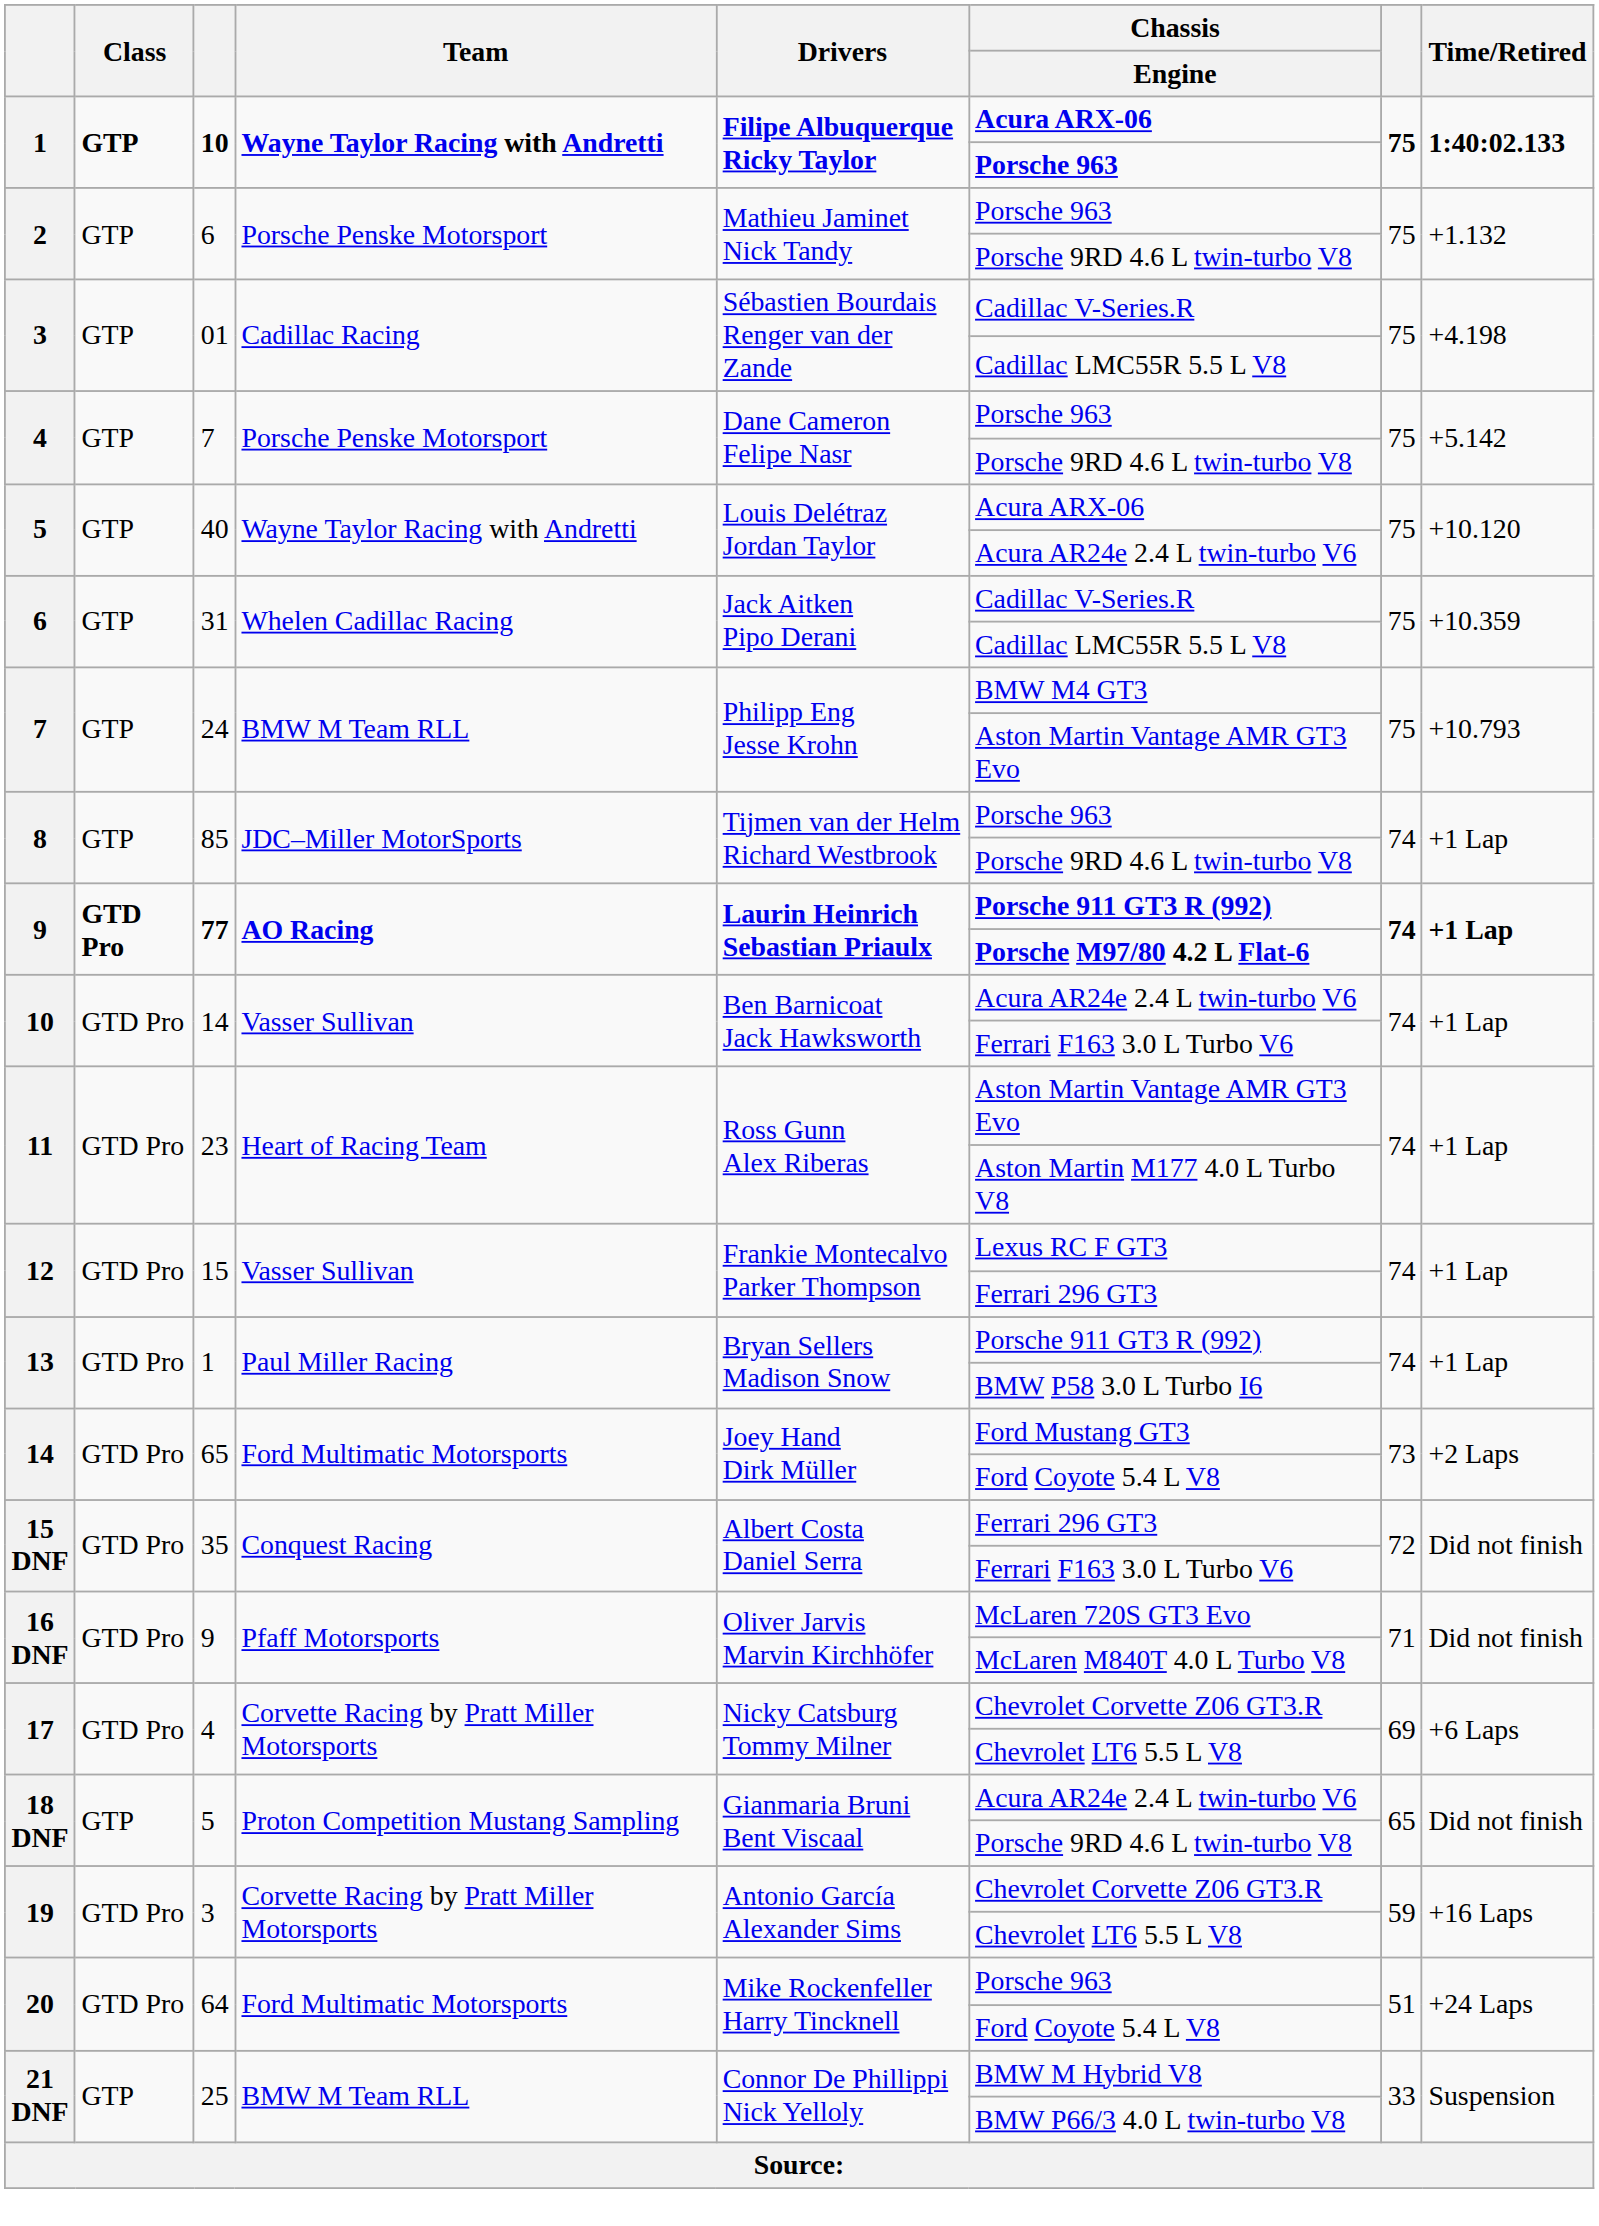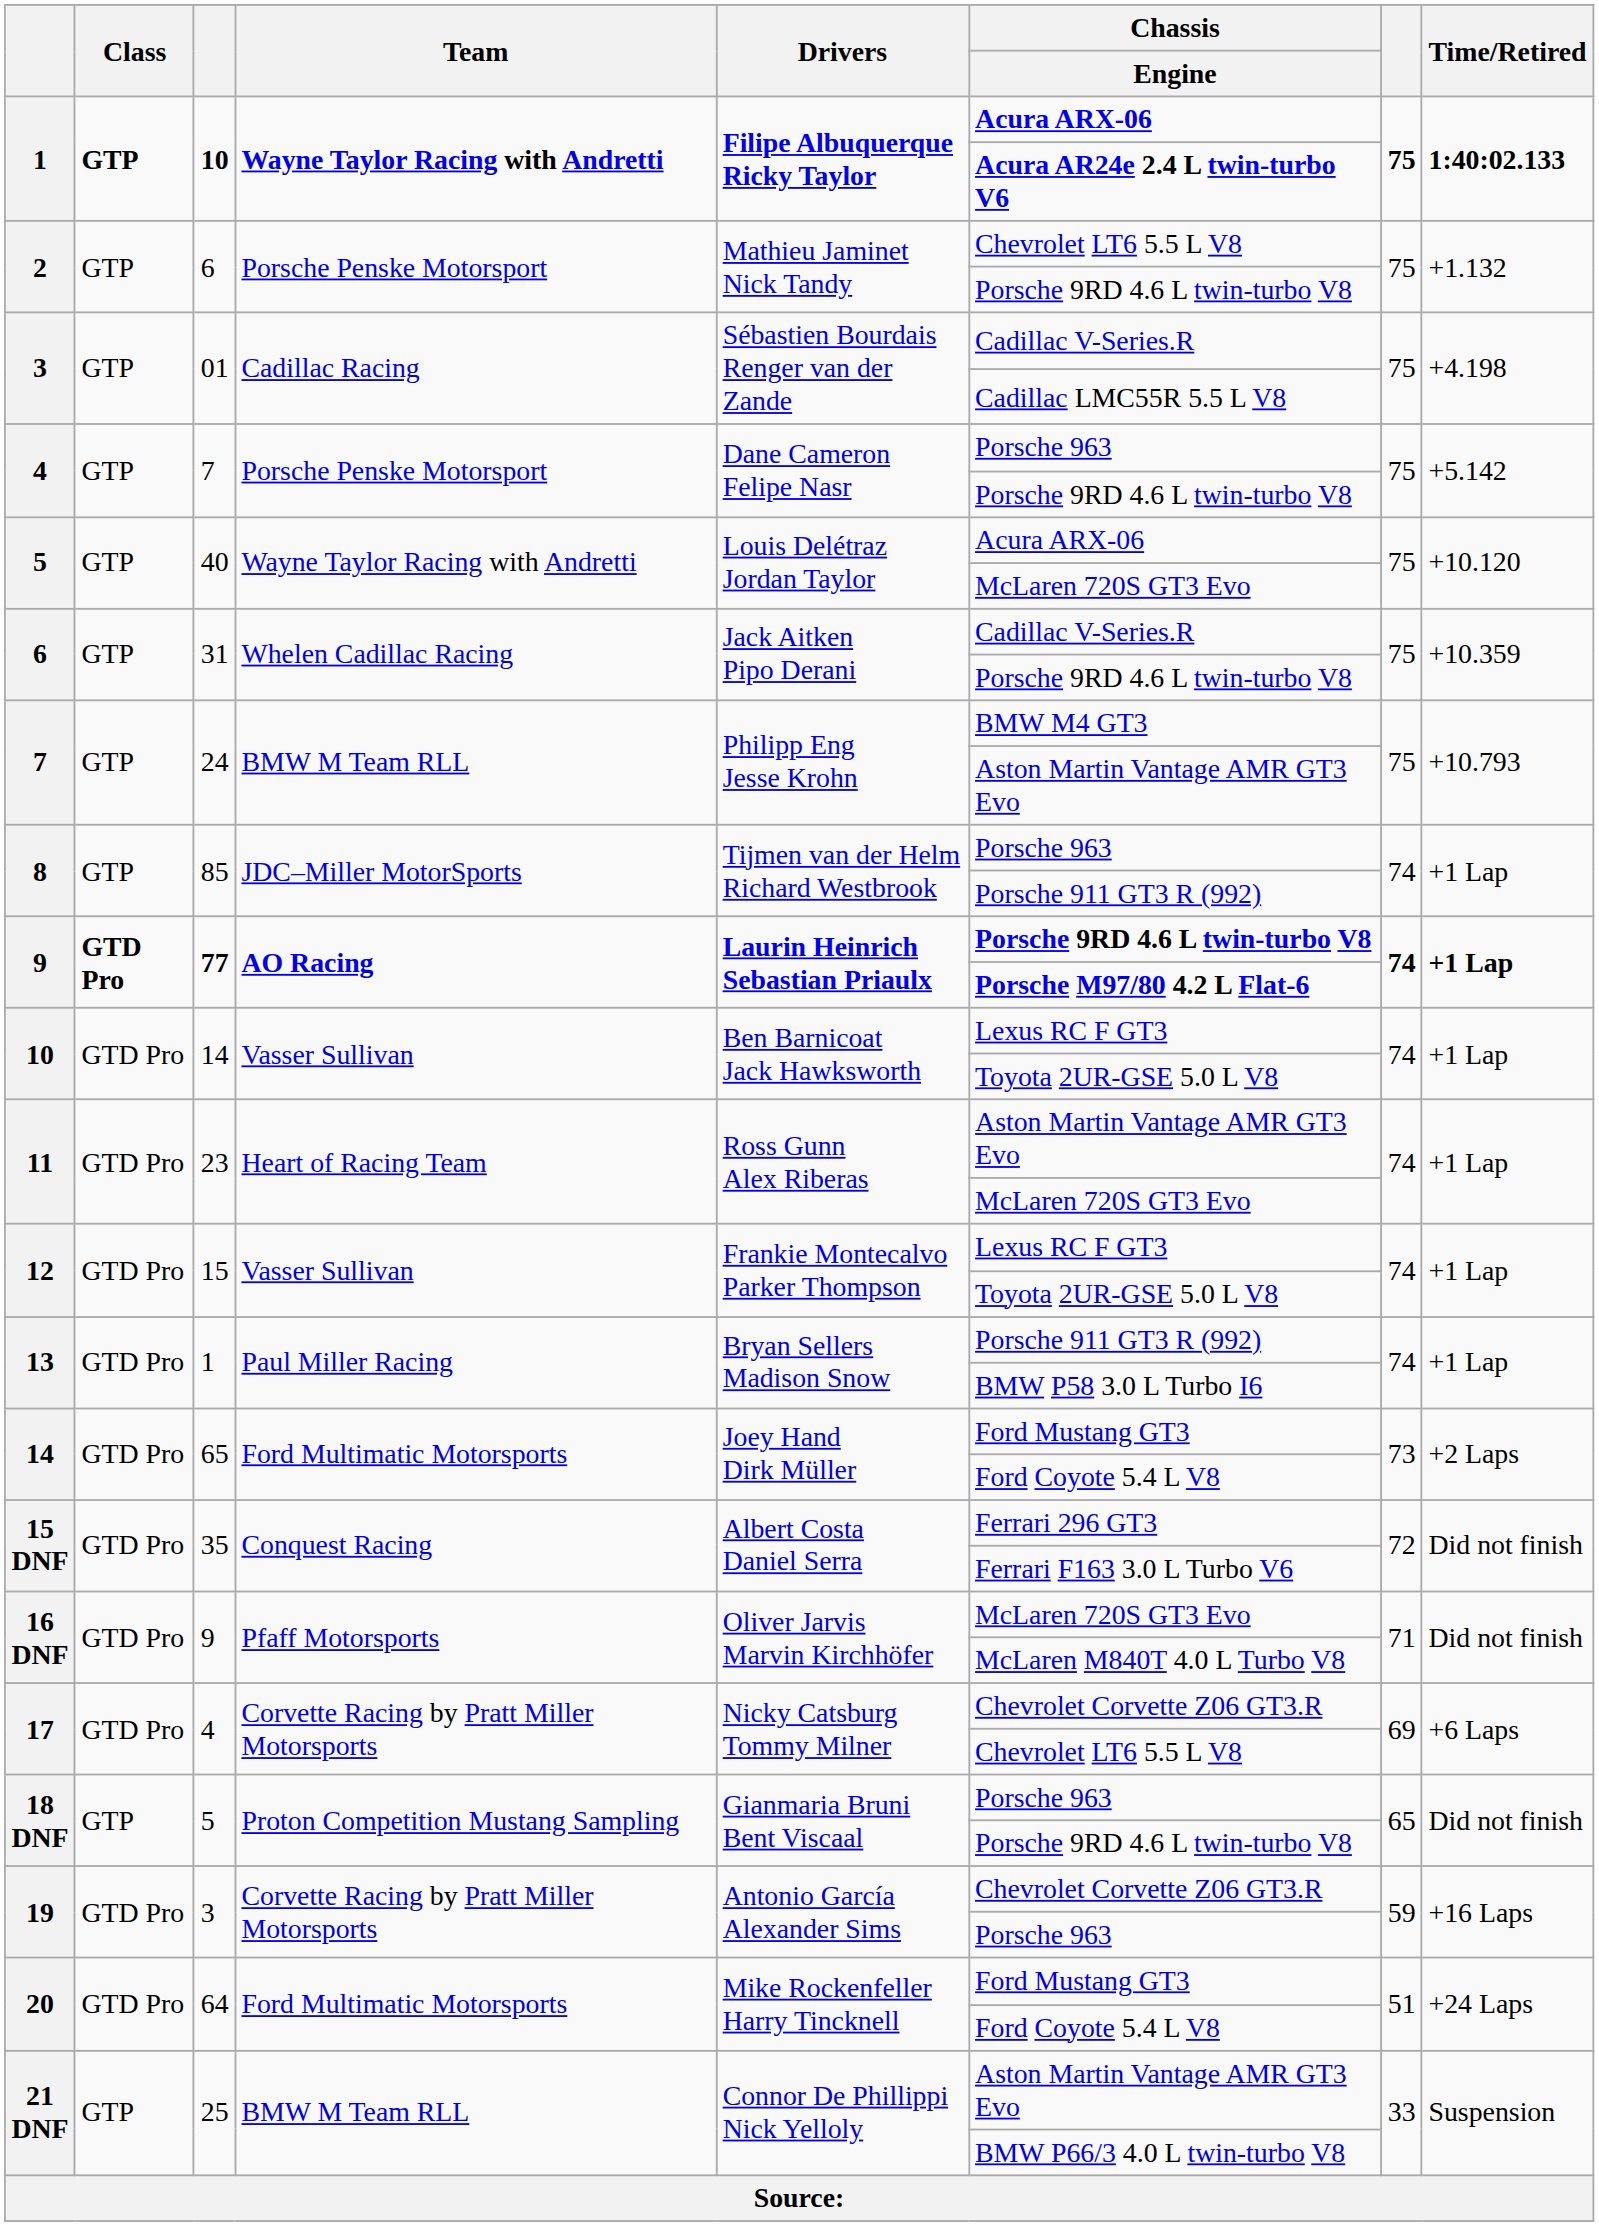(1046, 165) Porsche 963 -> (1155, 181) Acura AR24e 2.4 L twin-turbo V6
(1043, 211) Porsche 963 -> (1109, 244) Chevrolet LT6 5.5 L V8
(1166, 552) Acura AR24e 2.4 L twin-turbo V6 -> (1113, 585) McLaren 720S GT3 Evo
(1131, 643) Cadillac LMC55R 5.5 L V8 -> (1163, 676) Porsche 9RD 4.6 L twin-turbo V8
(1163, 860) Porsche 9RD 4.6 L twin-turbo V8 -> (1118, 893) Porsche 911 GT3 R (992)
(1123, 906) Porsche 911 GT3 R (992) -> (1173, 939) Porsche 9RD 4.6 L twin-turbo V8
(1166, 997) Acura AR24e 2.4 L twin-turbo V6 -> (1071, 1030) Lexus RC F GT3
(1134, 1043) Ferrari F163 3.0 L Turbo V6 -> (1127, 1076) Toyota 2UR-GSE 5.0 L V8
(1155, 1184) Aston Martin M177 4.0 L Turbo V8 -> (1113, 1201) McLaren 720S GT3 Evo
(1066, 1293) Ferrari 296 GT3 -> (1127, 1293) Toyota 2UR-GSE 5.0 L V8
(1166, 1797) Acura AR24e 2.4 L twin-turbo V6 -> (1043, 1797) Porsche 963
(1109, 1935) Chevrolet LT6 5.5 L V8 -> (1043, 1935) Porsche 963
(1043, 1981) Porsche 963 -> (1082, 1981) Ford Mustang GT3
(1088, 2072) BMW M Hybrid V8 -> (1161, 2089) Aston Martin Vantage AMR GT3 Evo
